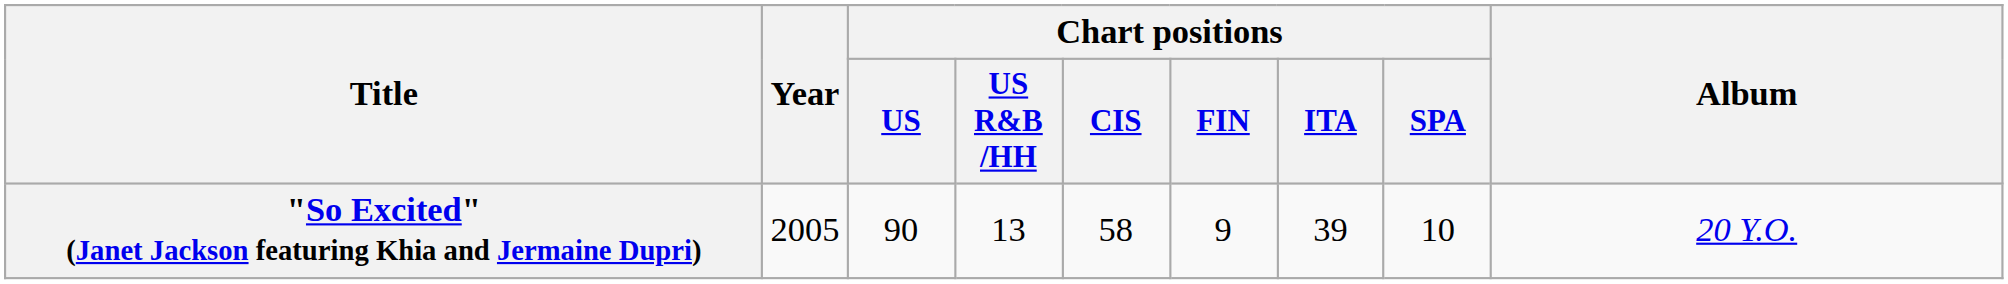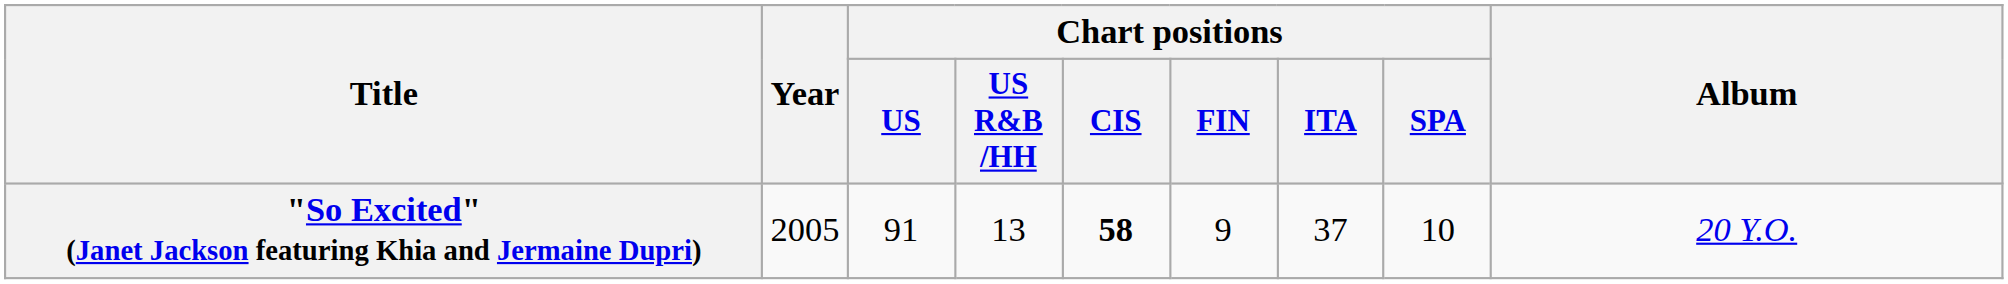(901, 229) 90 -> (901, 229) 91
(1116, 229) normal -> (1116, 229) bold
(1330, 229) 39 -> (1330, 229) 37
